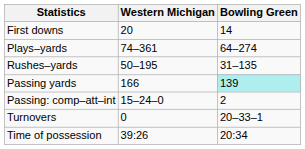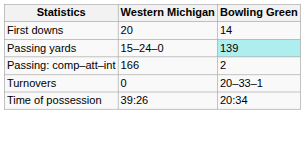- row: (37, 48)
- row: (42, 65)
(130, 83) 166 -> (142, 48) 15–24–0
(142, 100) 15–24–0 -> (130, 65) 166
